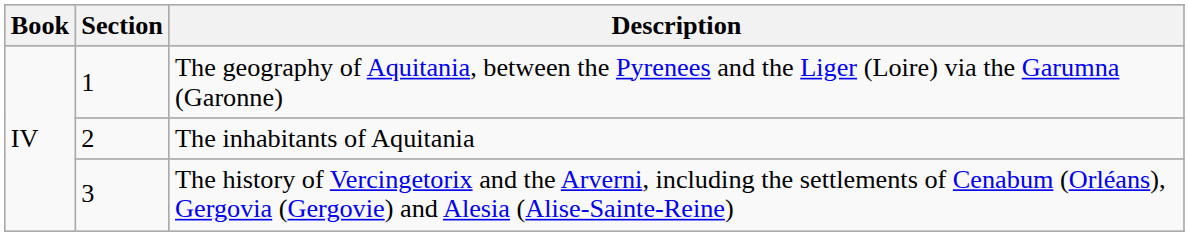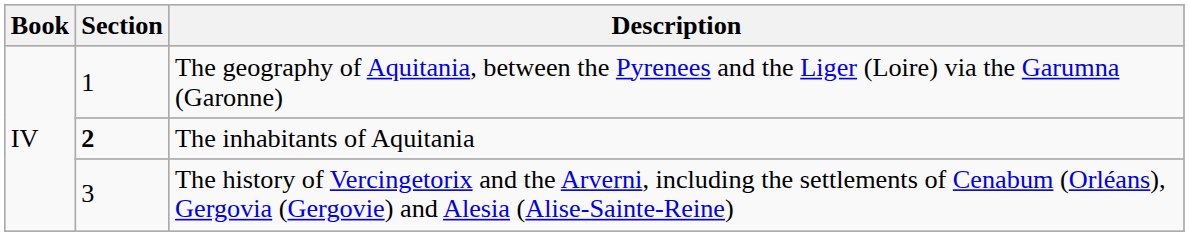(88, 138) normal -> (88, 138) bold
